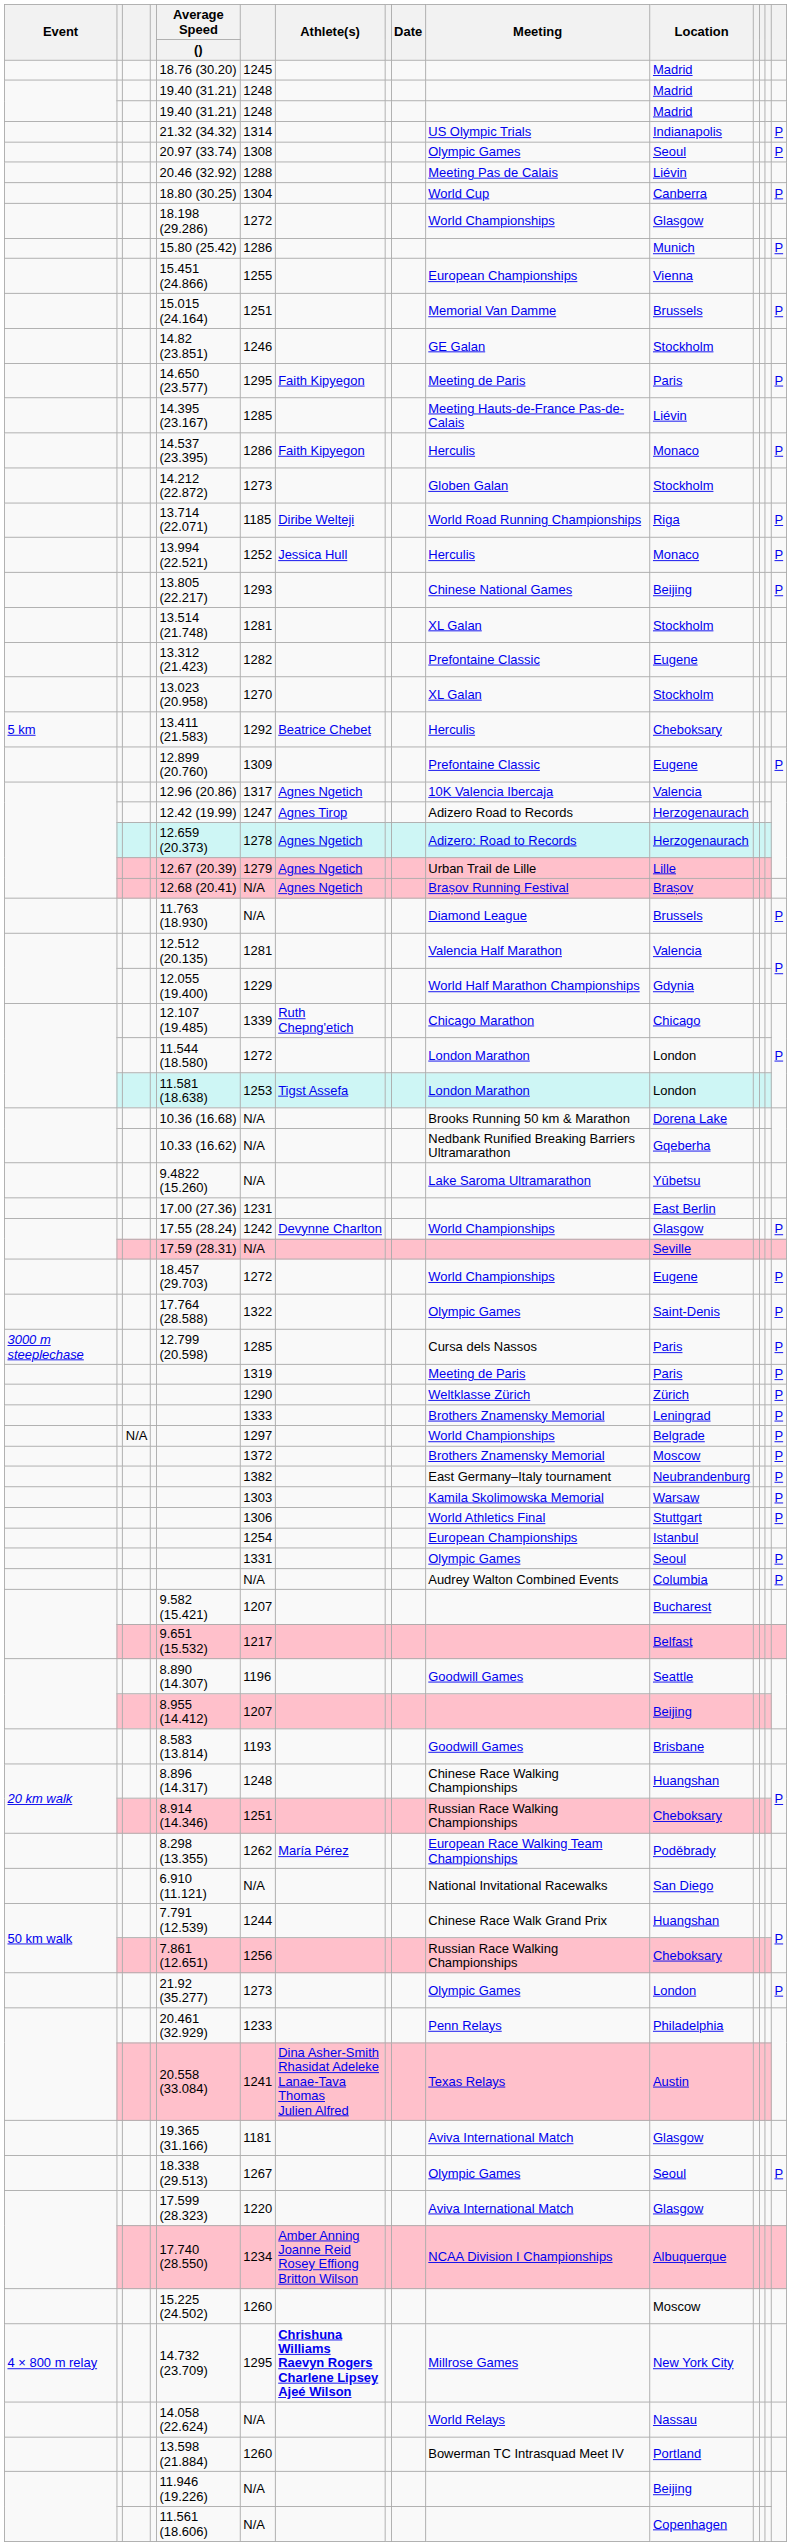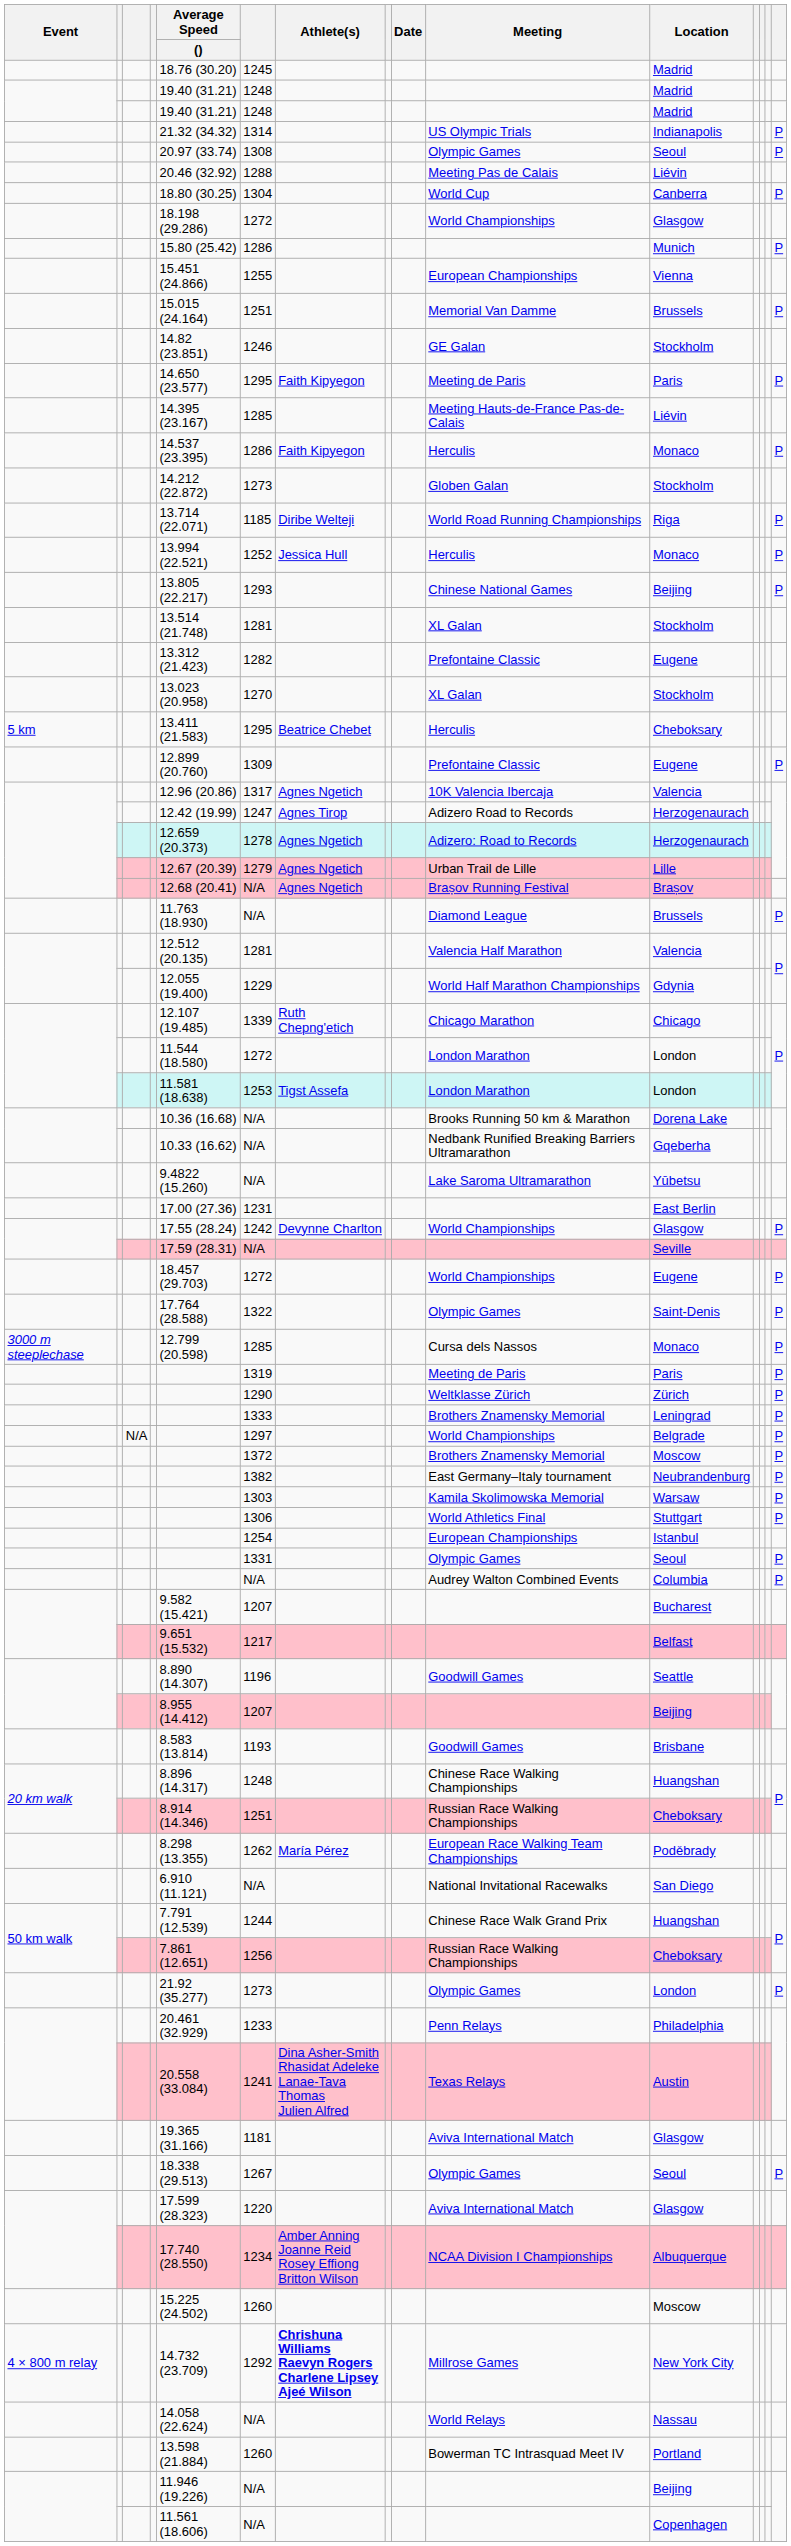(258, 730) 1292 -> (258, 730) 1295
(668, 1347) Paris -> (676, 1347) Monaco
(258, 2363) 1295 -> (258, 2363) 1292
